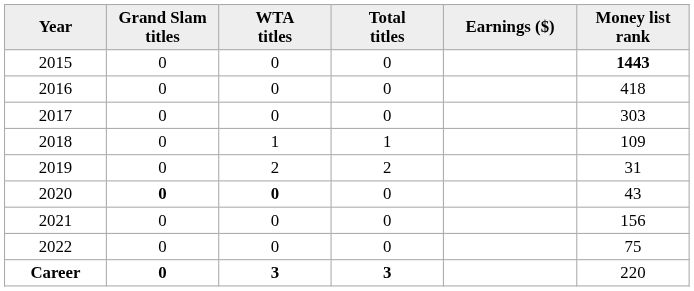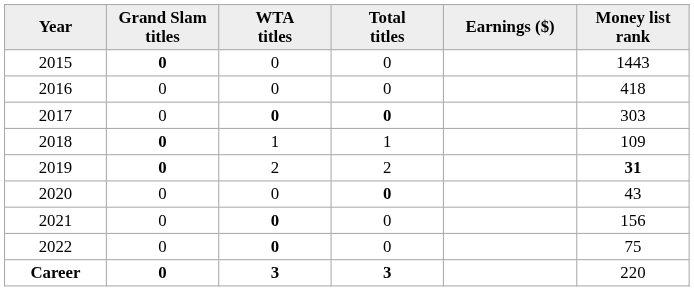(163, 62) normal -> (163, 62) bold
(633, 62) bold -> (633, 62) normal
(275, 115) normal -> (275, 115) bold
(387, 115) normal -> (387, 115) bold
(163, 141) normal -> (163, 141) bold
(163, 167) normal -> (163, 167) bold
(633, 167) normal -> (633, 167) bold
(163, 194) bold -> (163, 194) normal
(275, 194) bold -> (275, 194) normal
(387, 194) normal -> (387, 194) bold
(275, 220) normal -> (275, 220) bold
(275, 246) normal -> (275, 246) bold
